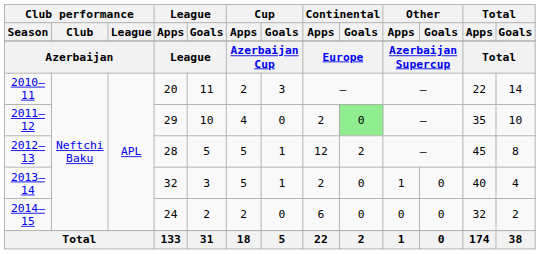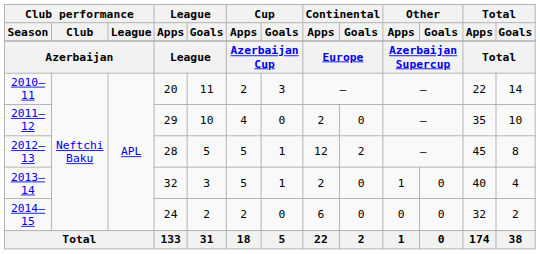(361, 120) lightgreen background -> (361, 120) no background
